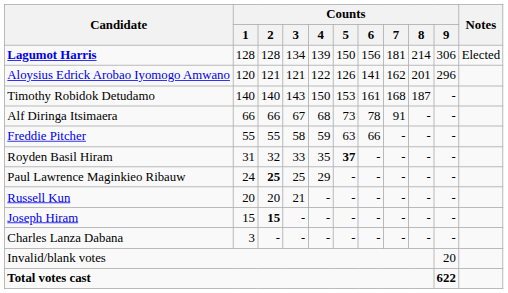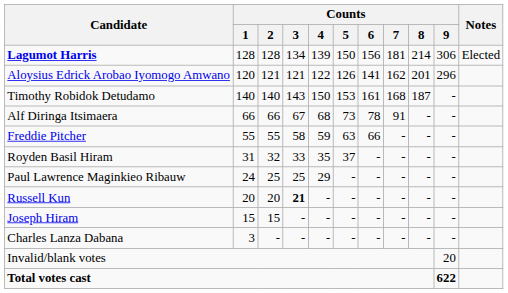(349, 156) bold -> (349, 156) normal
(274, 177) bold -> (274, 177) normal
(299, 197) normal -> (299, 197) bold
(274, 217) bold -> (274, 217) normal
